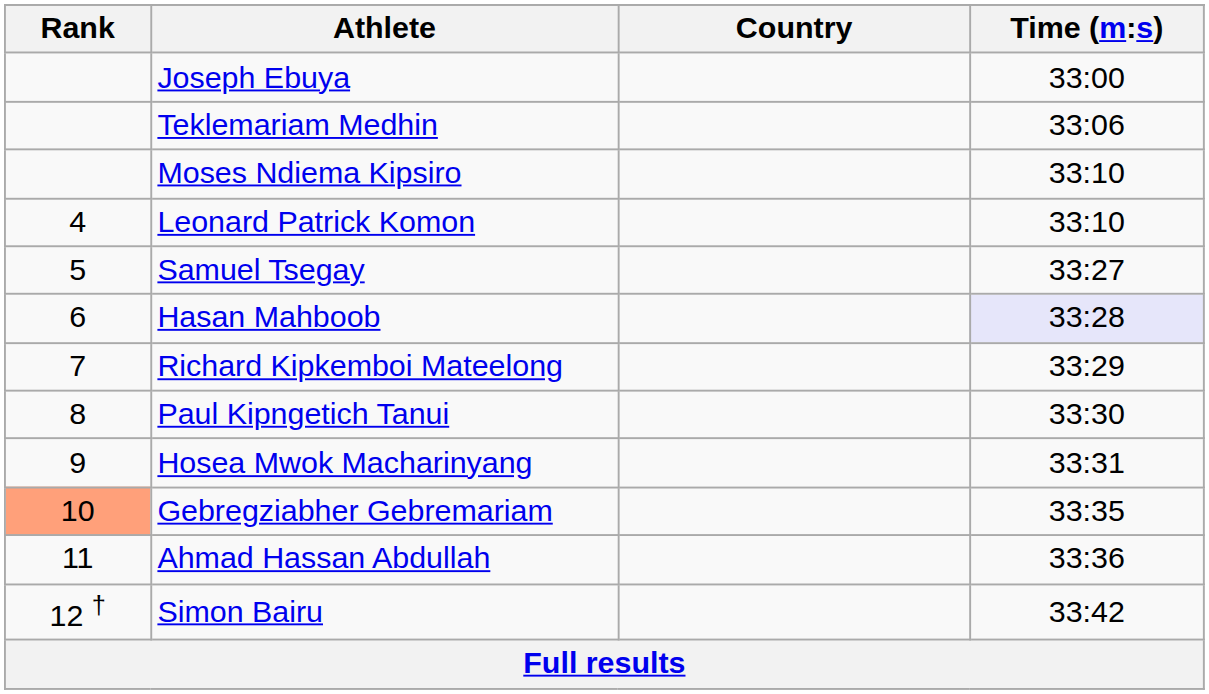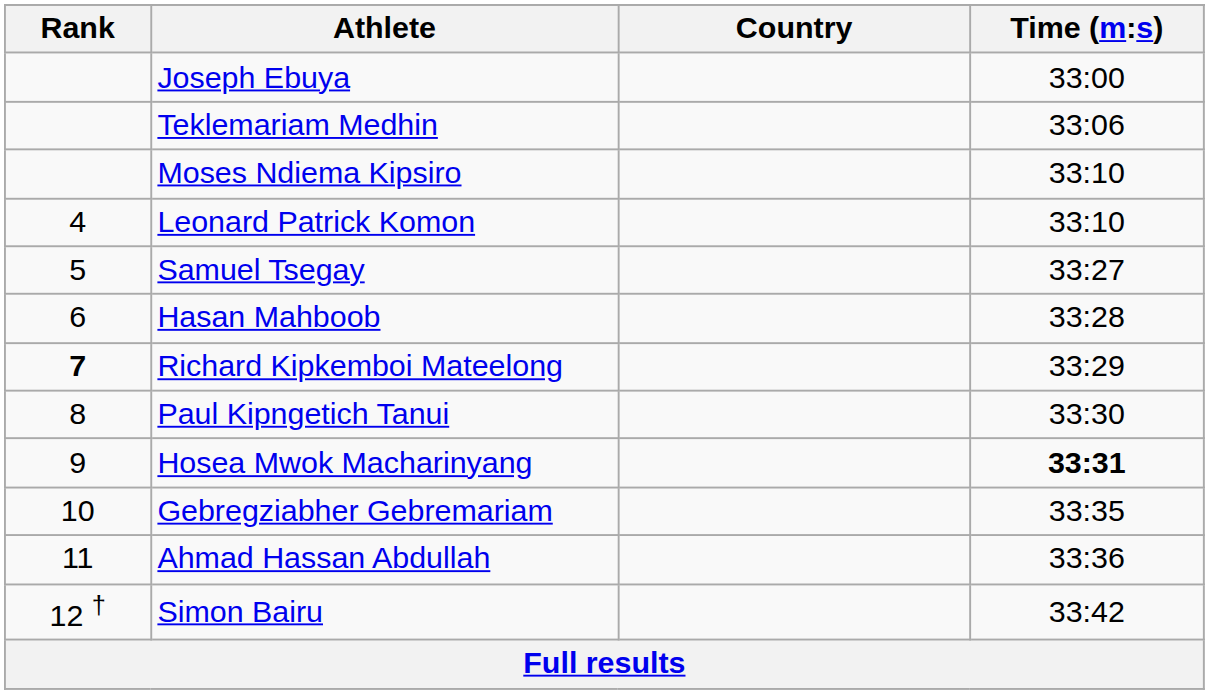(1087, 317) lavender background -> (1087, 317) no background
(78, 366) normal -> (78, 366) bold
(1087, 462) normal -> (1087, 462) bold
(78, 510) lightsalmon background -> (78, 510) no background
